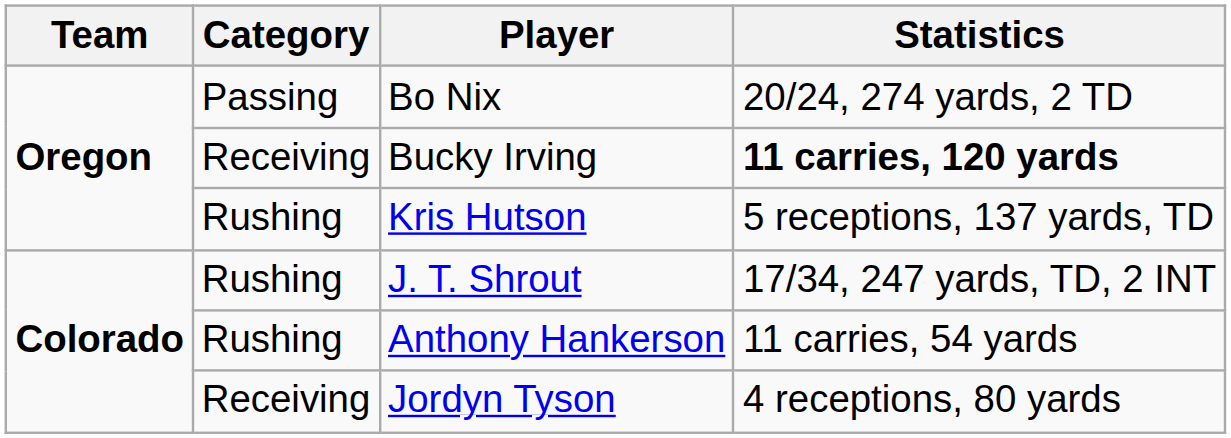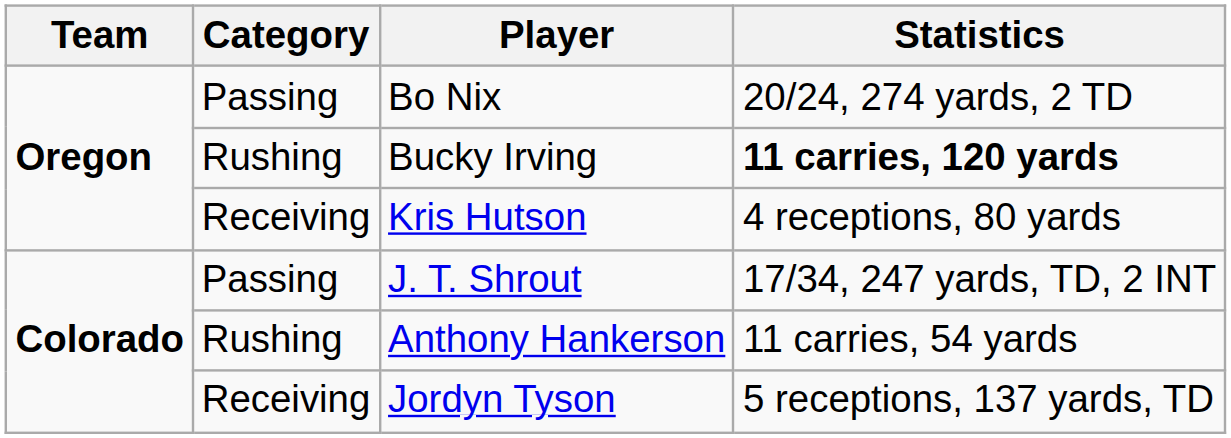(286, 157) Receiving -> (272, 157) Rushing
(272, 218) Rushing -> (286, 218) Receiving
(979, 218) 5 receptions, 137 yards, TD -> (932, 218) 4 receptions, 80 yards
(272, 278) Rushing -> (270, 278) Passing
(932, 400) 4 receptions, 80 yards -> (979, 400) 5 receptions, 137 yards, TD
